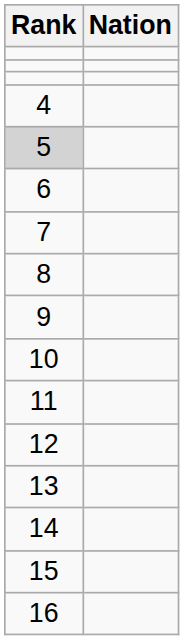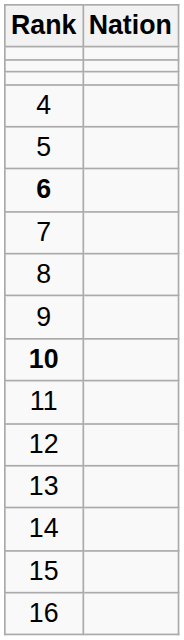(44, 147) lightgrey background -> (44, 147) no background
(44, 189) normal -> (44, 189) bold
(44, 359) normal -> (44, 359) bold
